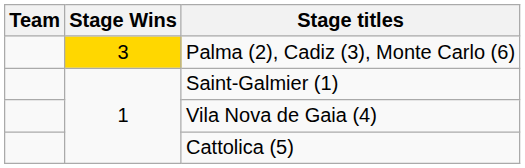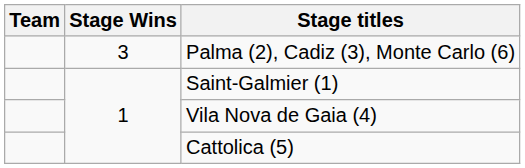(123, 52) gold background -> (123, 52) no background
